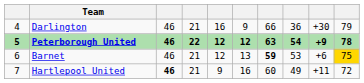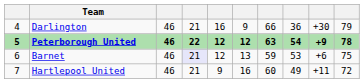(195, 56) no background -> (195, 56) lavender background
(271, 56) bold -> (271, 56) normal
(346, 56) gold background -> (346, 56) no background
(169, 71) bold -> (169, 71) normal
